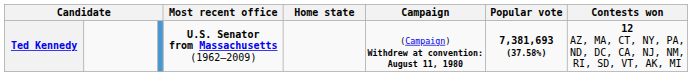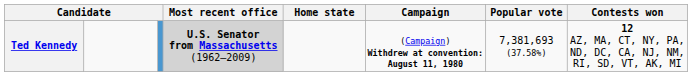(223, 46) no background -> (223, 46) lightgrey background
(526, 46) bold -> (526, 46) normal
